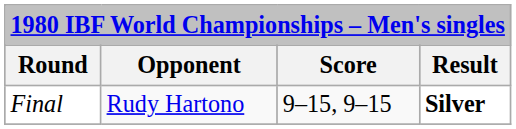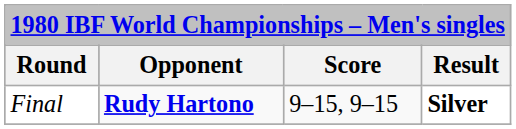(175, 104) normal -> (179, 104) bold
